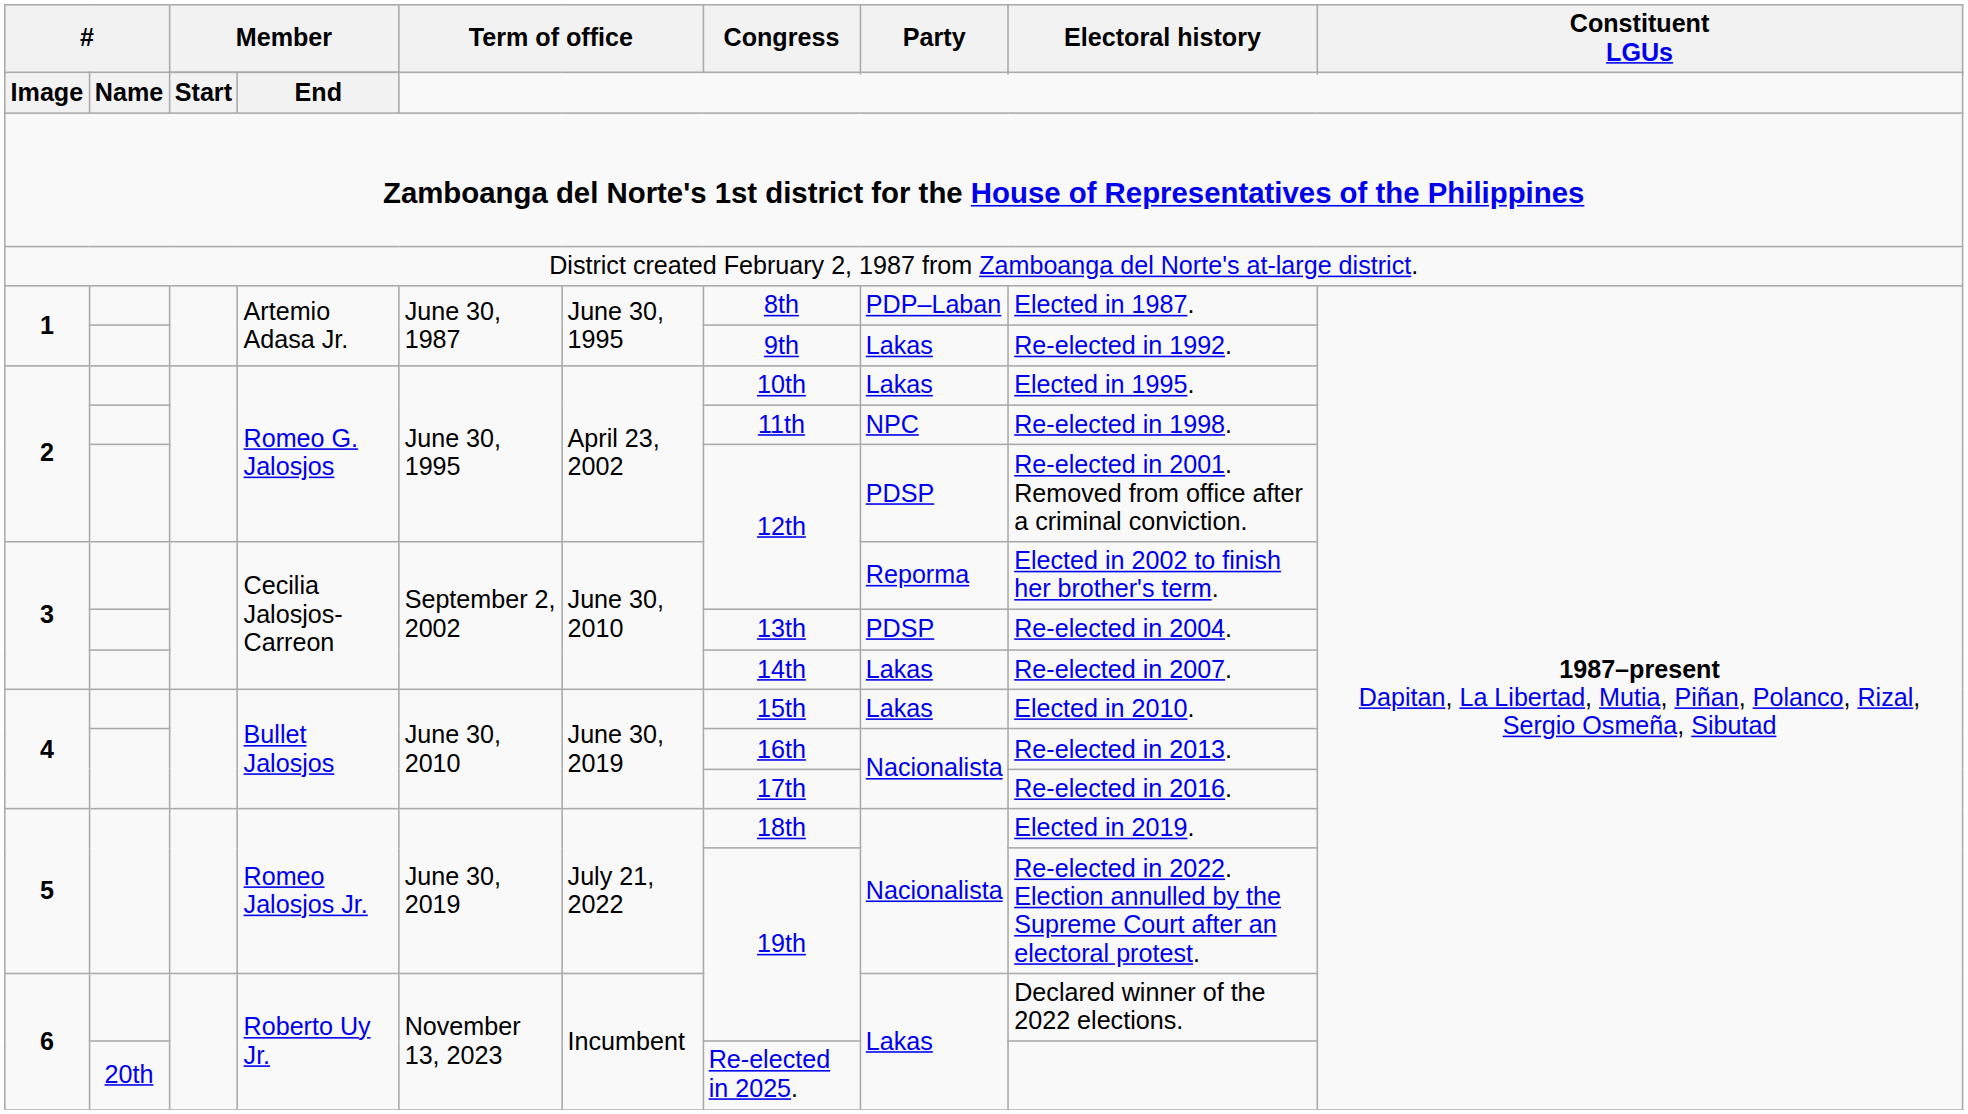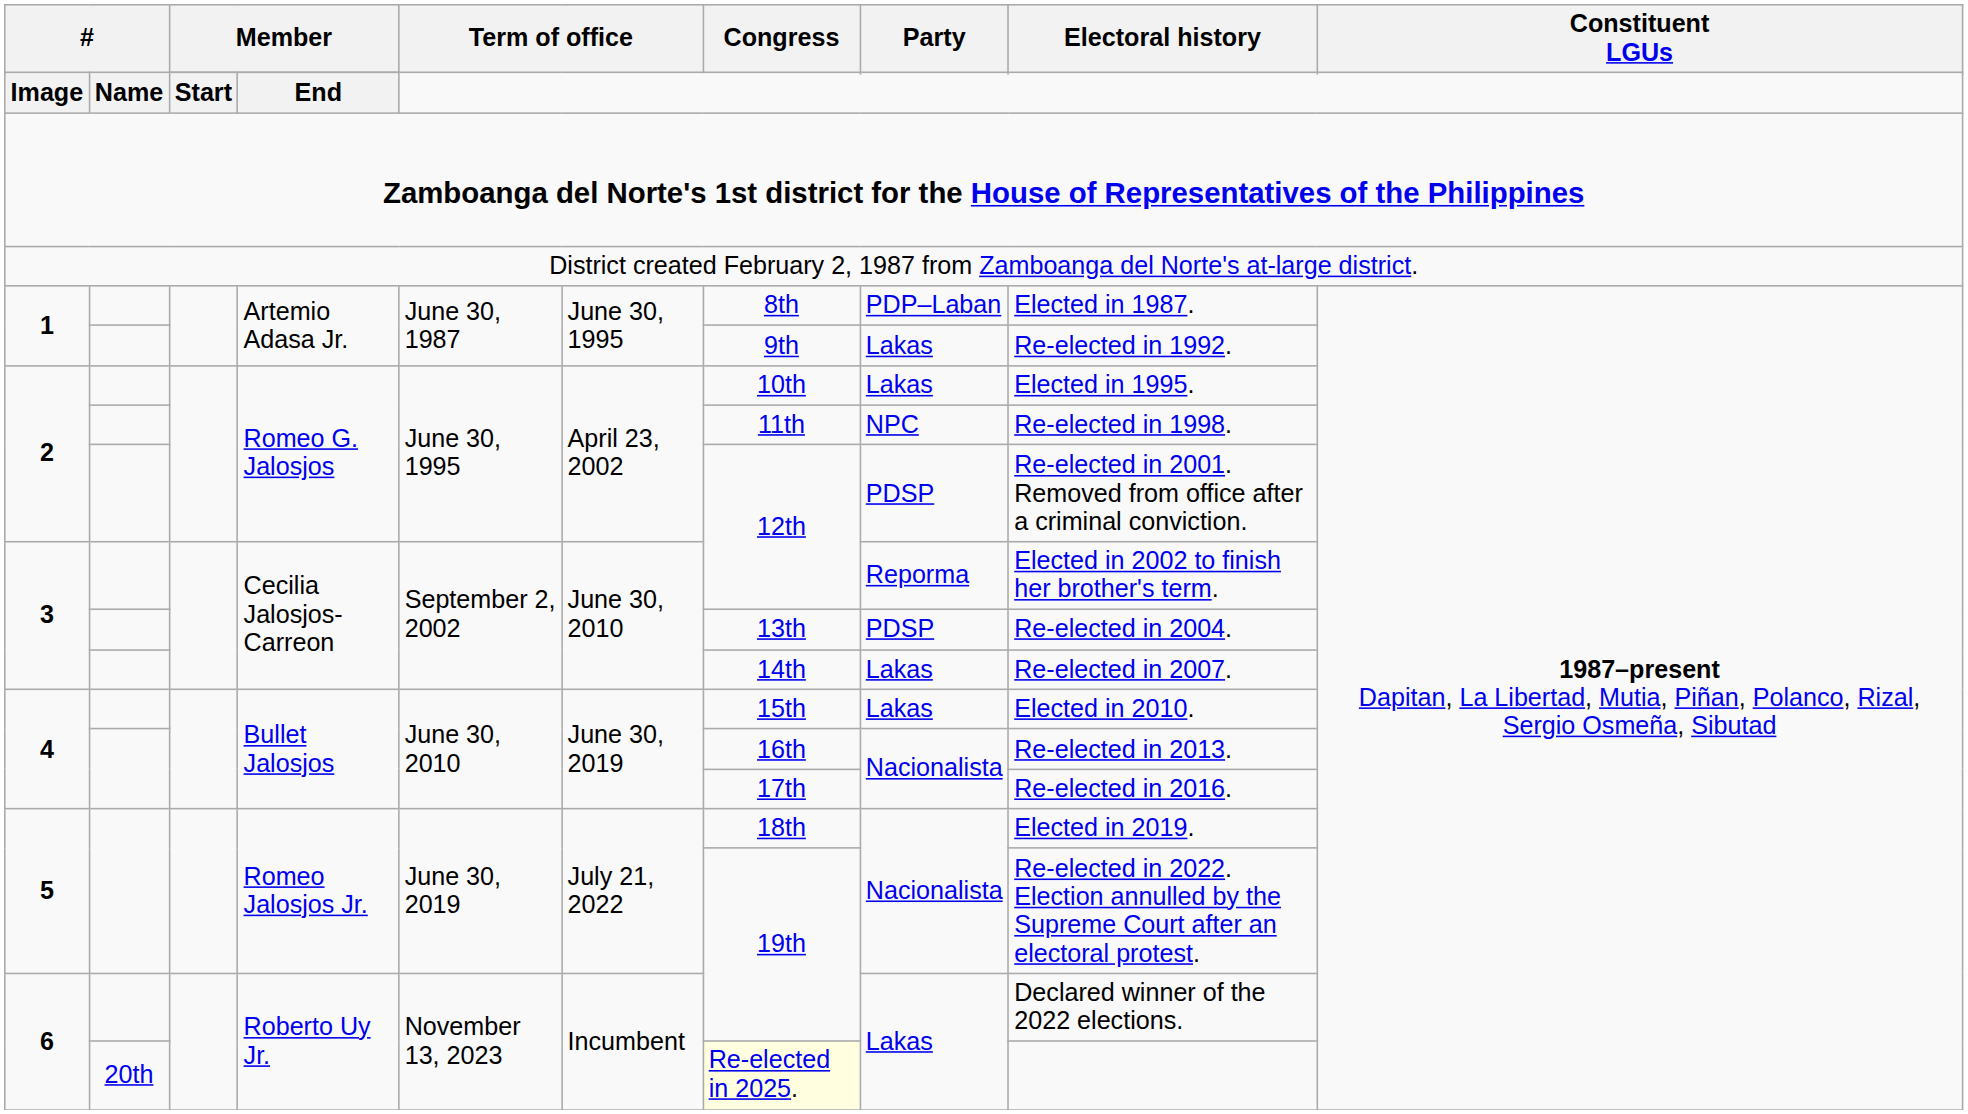(769, 1075) no background -> (769, 1075) lightyellow background
